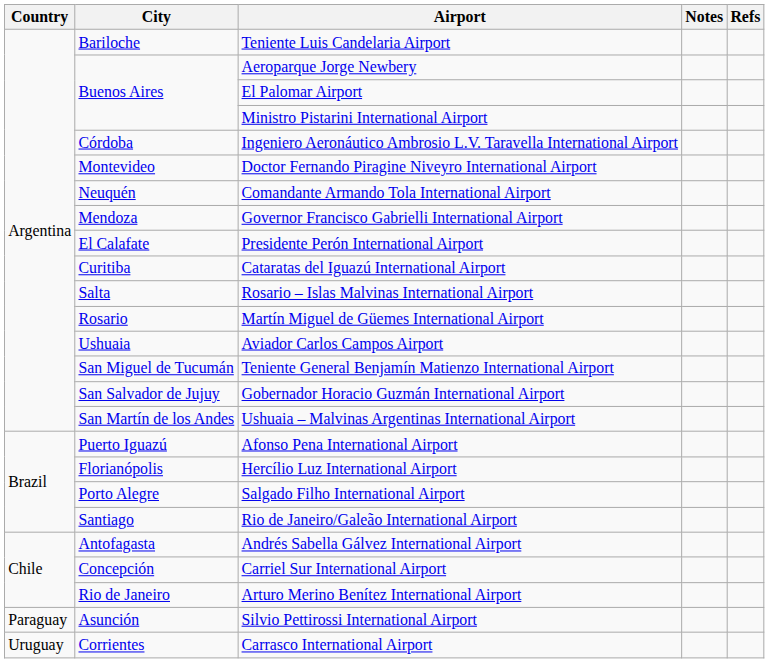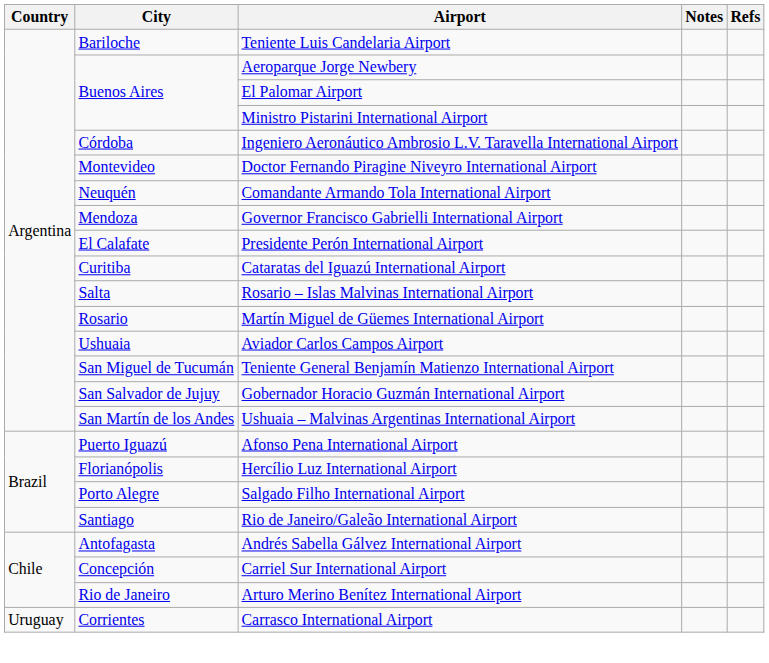- row: (359, 619)
